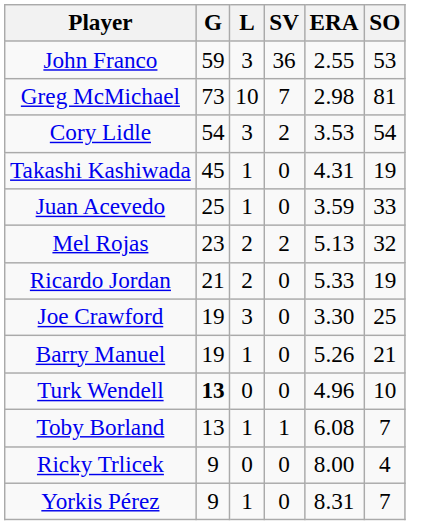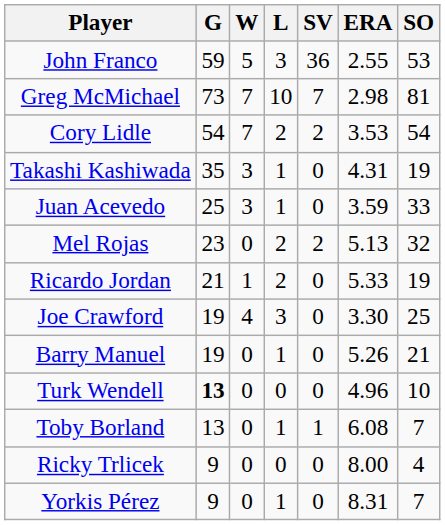+ column: (247, 22)
(247, 133) 3 -> (281, 133) 2
(213, 170) 45 -> (213, 170) 35
